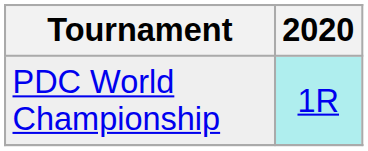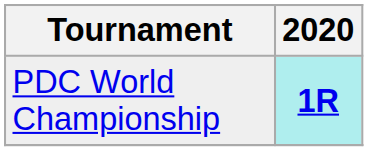(318, 100) normal -> (318, 100) bold
